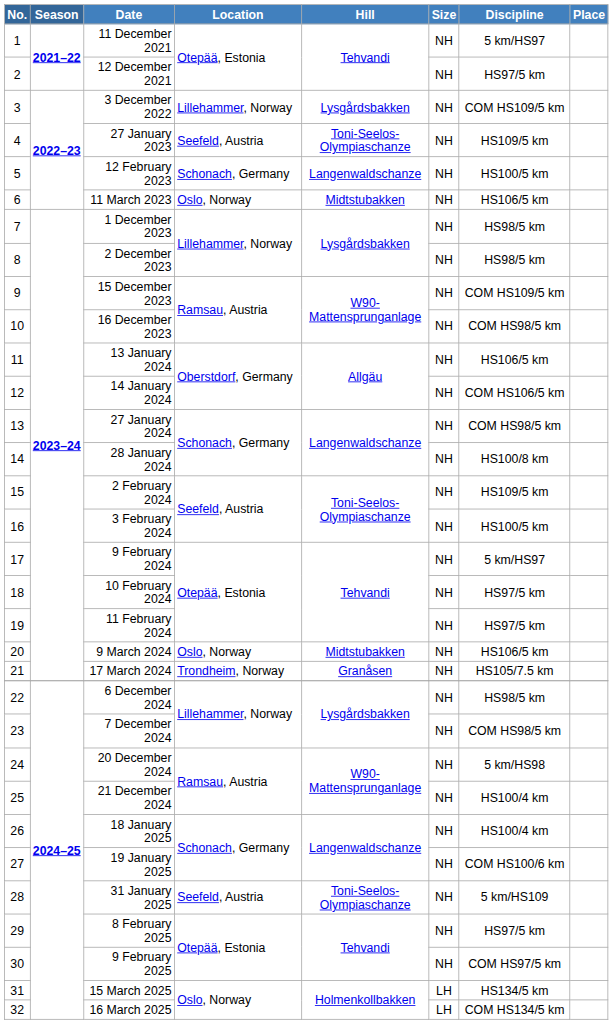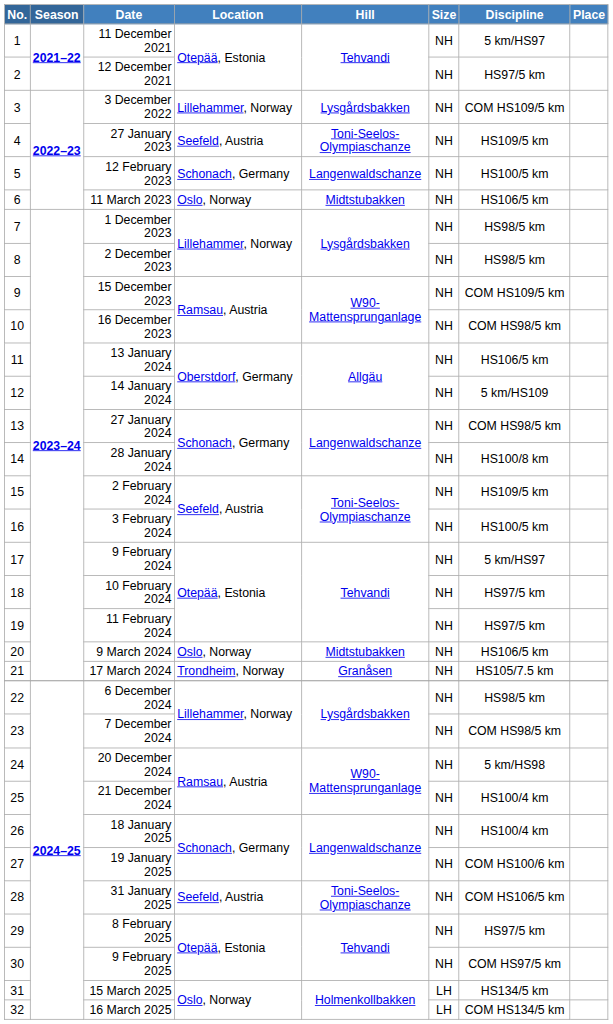(515, 393) COM HS106/5 km -> (515, 393) 5 km/HS109
(515, 897) 5 km/HS109 -> (515, 897) COM HS106/5 km
